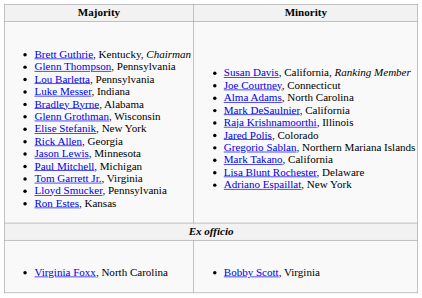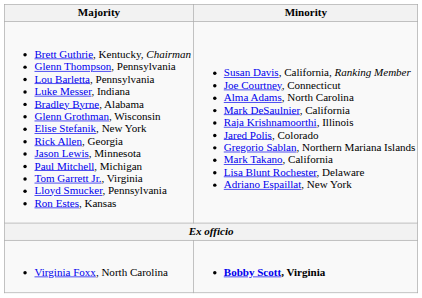(306, 273) normal -> (306, 273) bold
